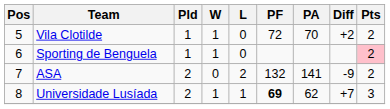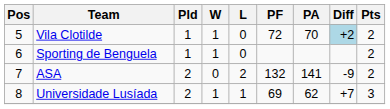(347, 35) no background -> (347, 35) lightblue background
(371, 54) pink background -> (371, 54) no background
(275, 94) bold -> (275, 94) normal
